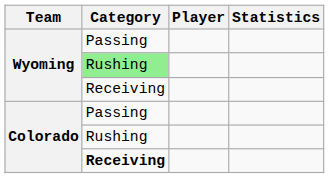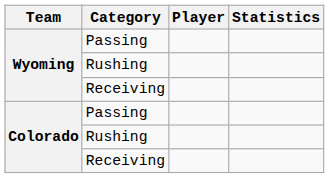(117, 65) lightgreen background -> (117, 65) no background
(125, 161) bold -> (125, 161) normal
